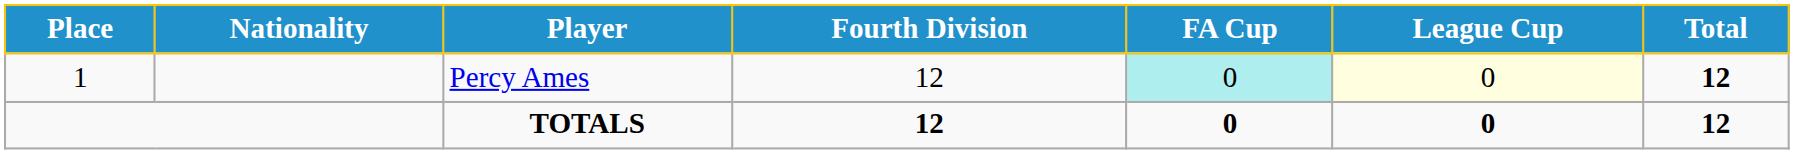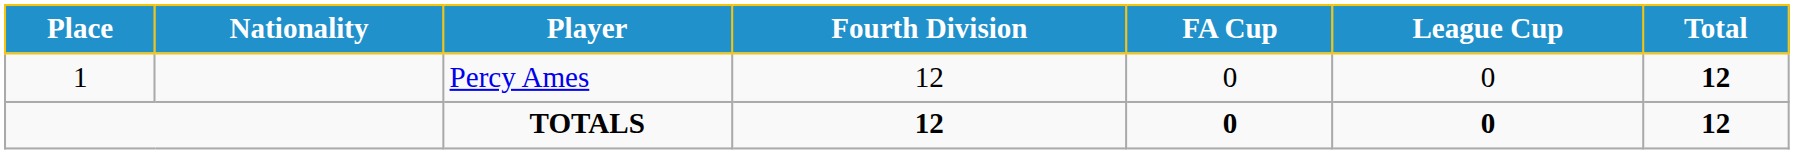(1230, 76) paleturquoise background -> (1230, 76) no background
(1488, 76) lightyellow background -> (1488, 76) no background
